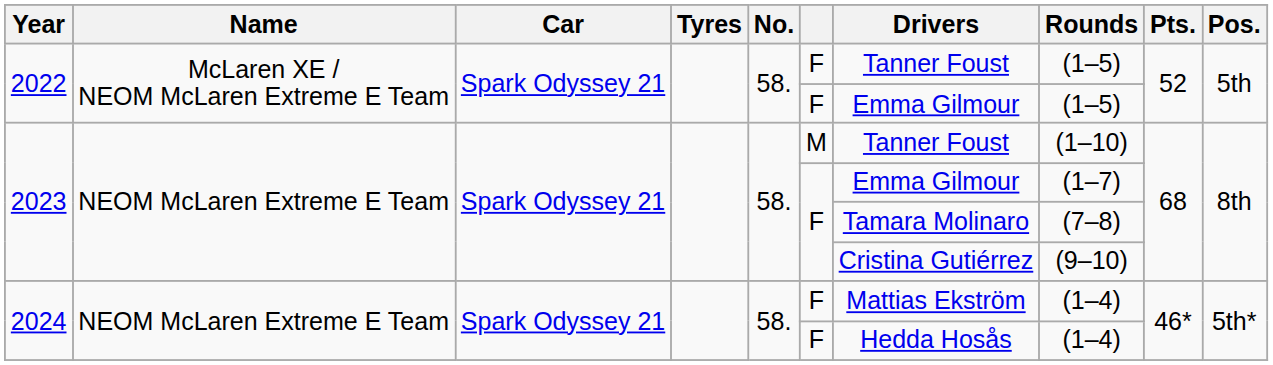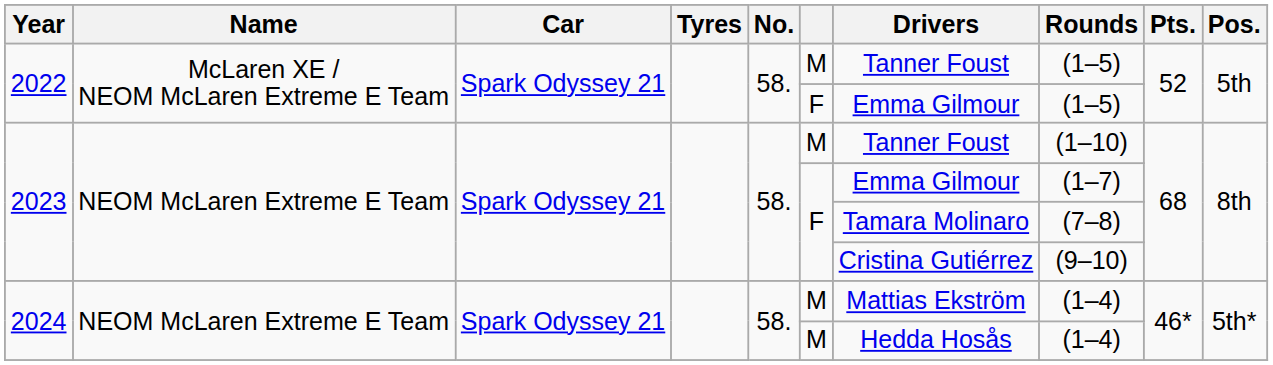(816, 64) F -> (816, 64) M
(816, 300) F -> (816, 300) M
(816, 340) F -> (816, 340) M
